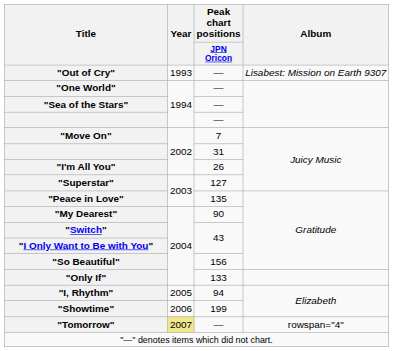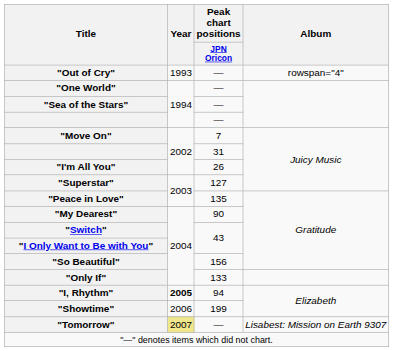(316, 73) Lisabest: Mission on Earth 9307 -> (316, 73) rowspan="4"
(181, 293) normal -> (181, 293) bold
(316, 324) rowspan="4" -> (316, 324) Lisabest: Mission on Earth 9307
